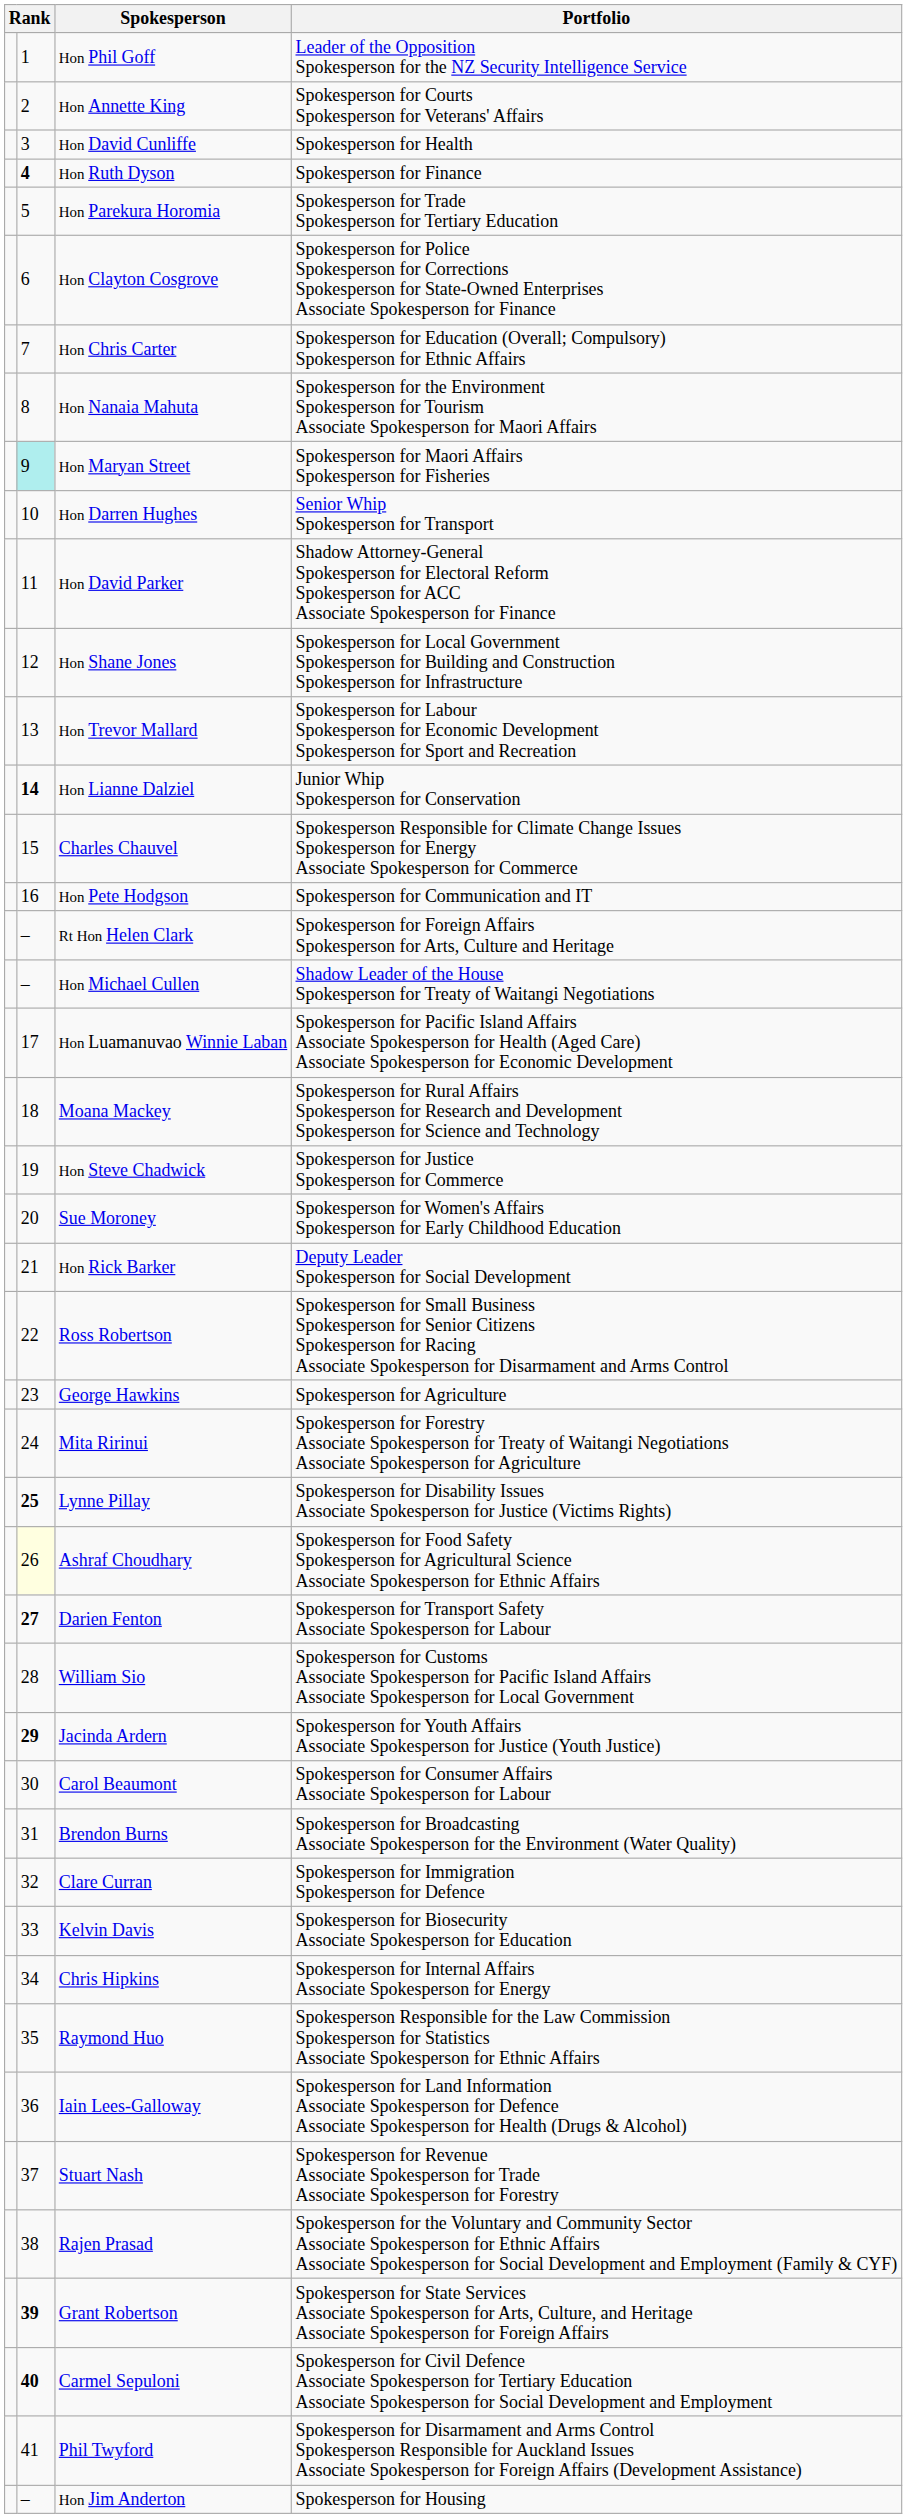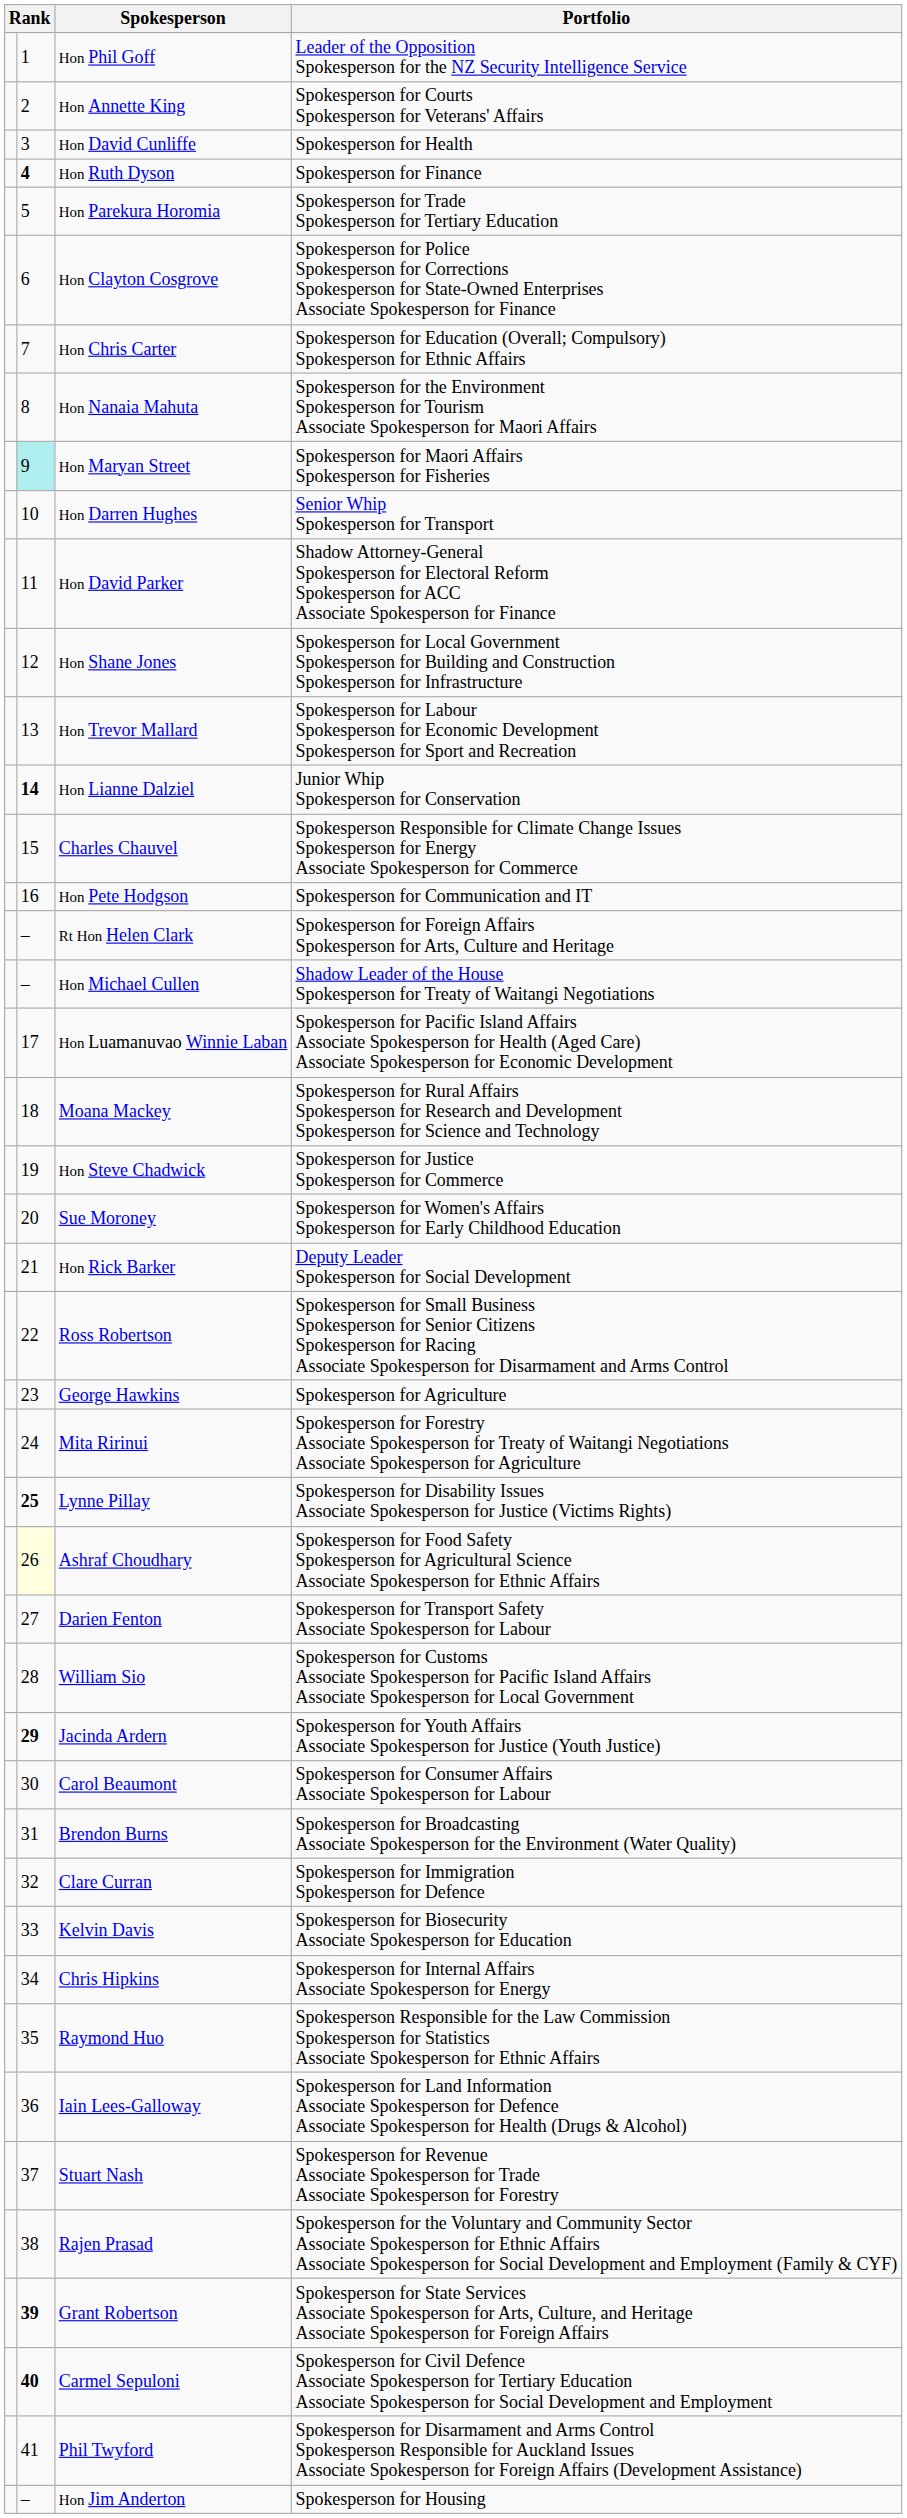(30, 1619) bold -> (30, 1619) normal
